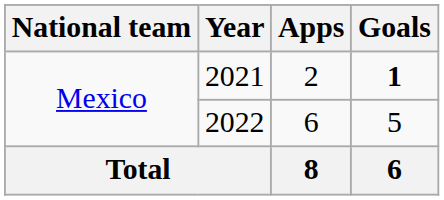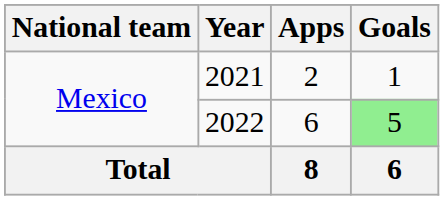(394, 75) bold -> (394, 75) normal
(394, 122) no background -> (394, 122) lightgreen background
